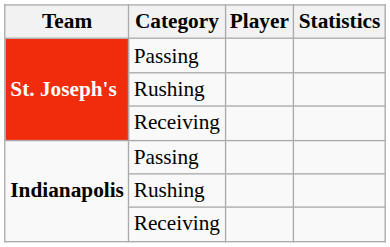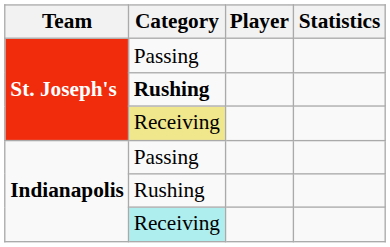(169, 89) normal -> (172, 89) bold
(177, 122) no background -> (177, 122) khaki background
(177, 224) no background -> (177, 224) paleturquoise background
